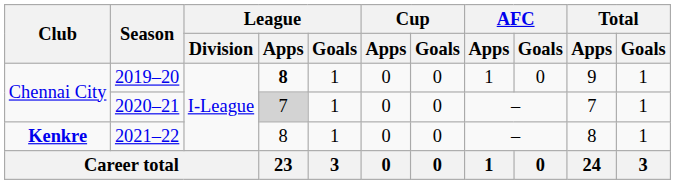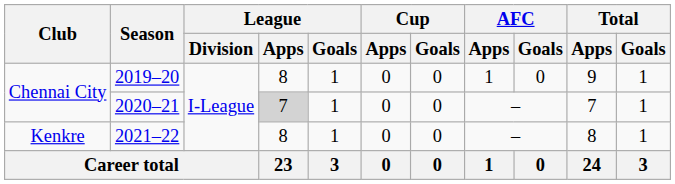(283, 77) bold -> (283, 77) normal
(58, 135) bold -> (58, 135) normal
